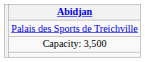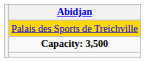(75, 28) no background -> (75, 28) gold background
(75, 44) normal -> (75, 44) bold
